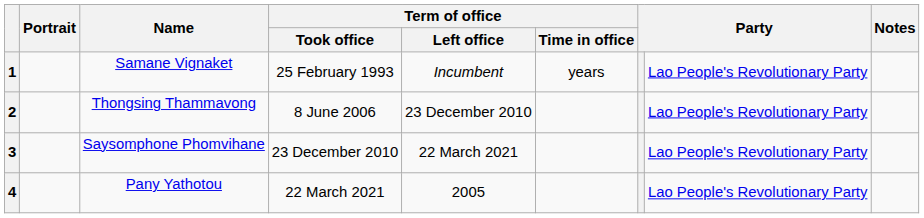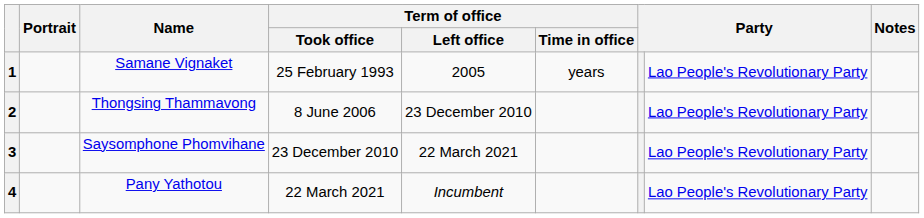(468, 71) Incumbent -> (468, 71) 2005
(468, 192) 2005 -> (468, 192) Incumbent
